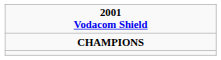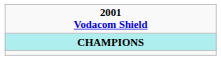(111, 42) no background -> (111, 42) paleturquoise background
